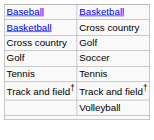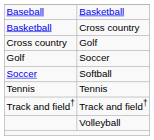+ row: (96, 74)
